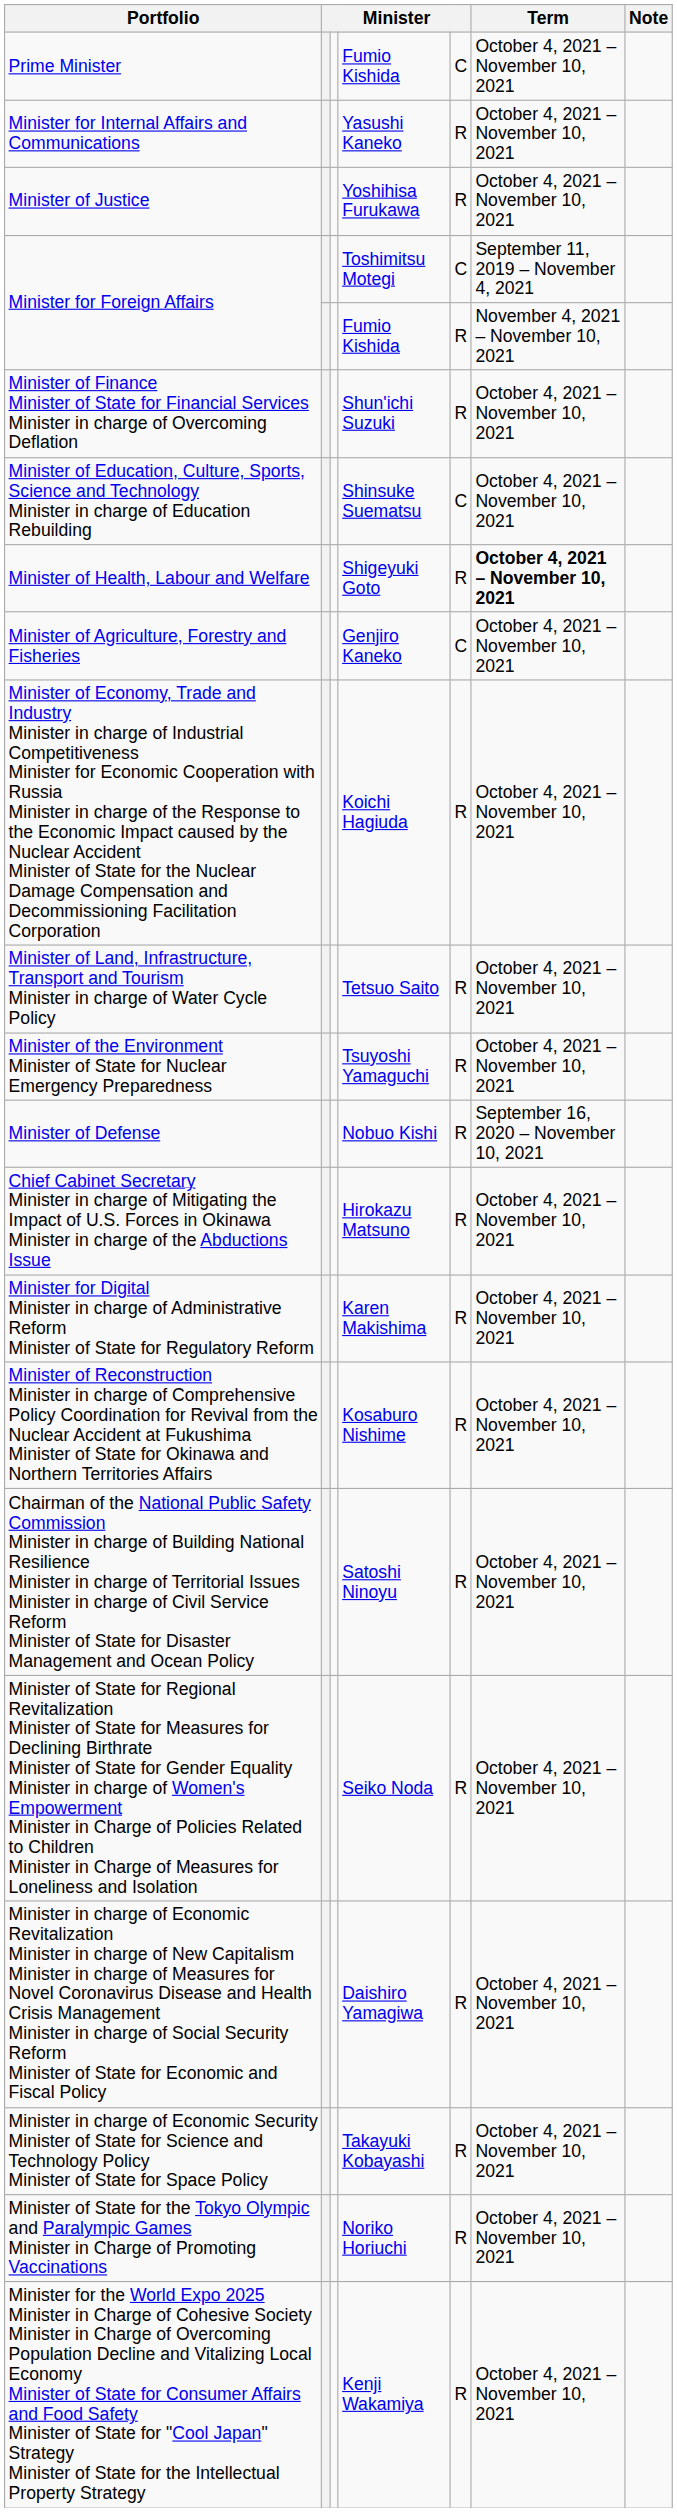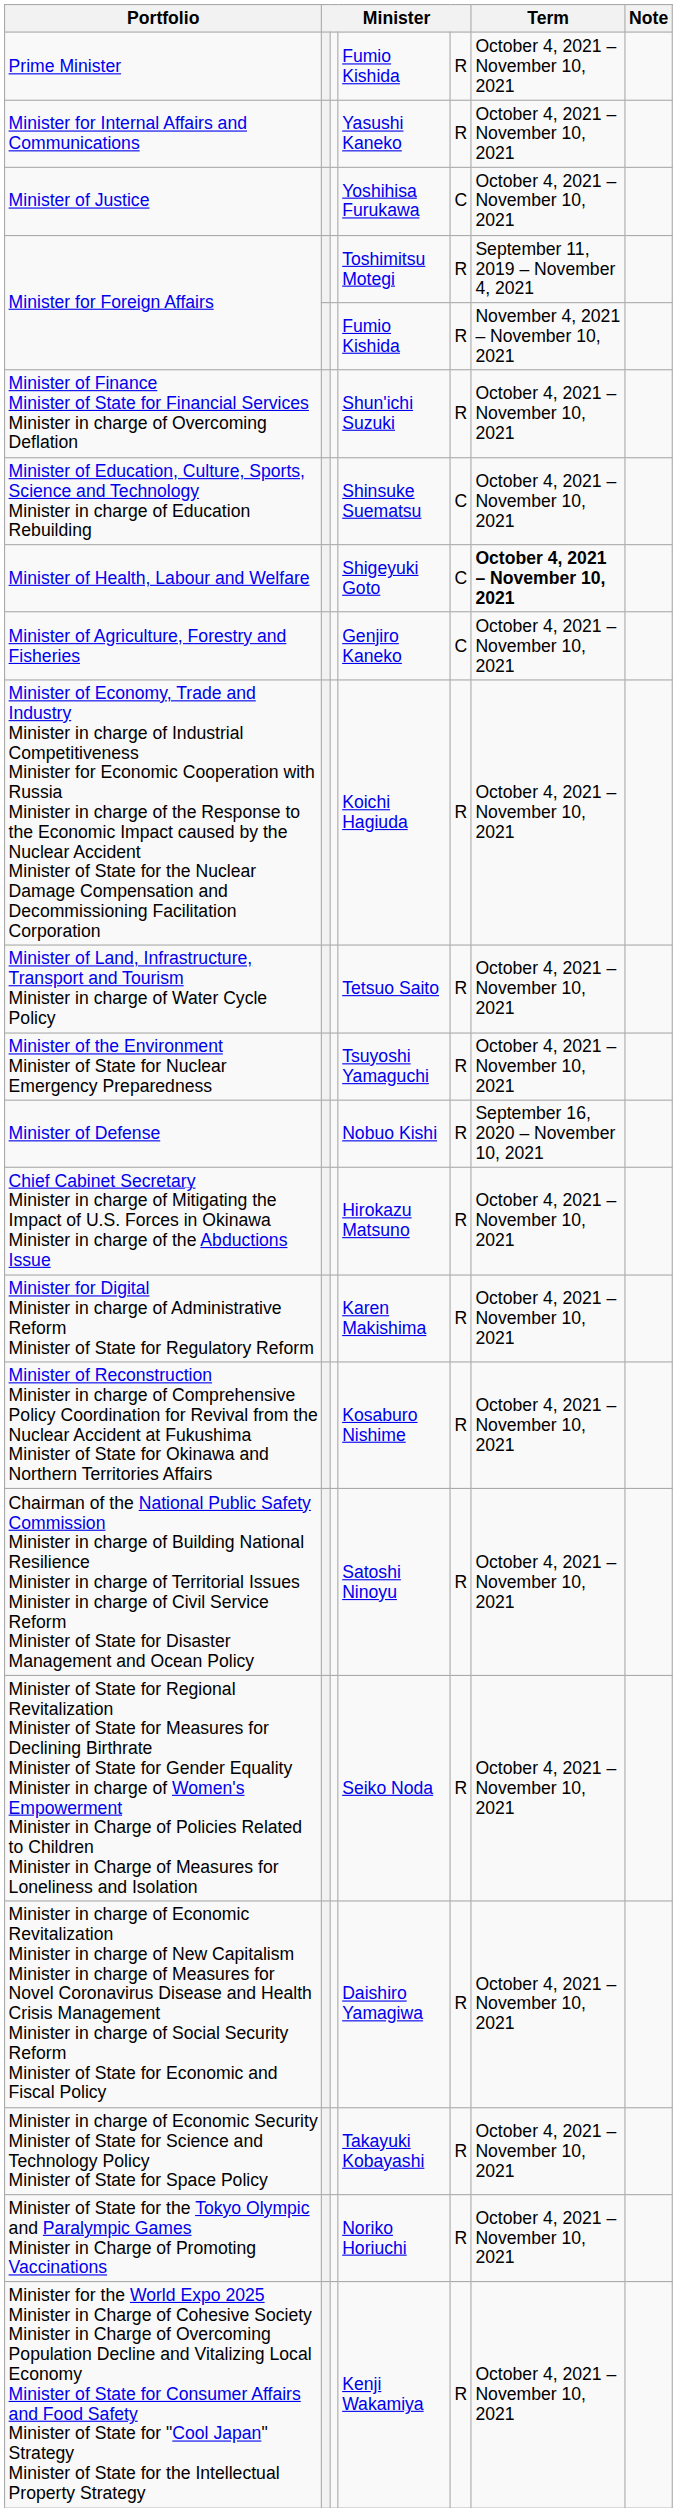(461, 66) C -> (461, 66) R
(461, 201) R -> (461, 201) C
(461, 268) C -> (461, 268) R
(461, 578) R -> (461, 578) C
